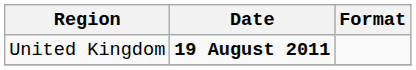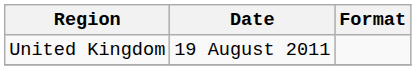(252, 50) bold -> (252, 50) normal
